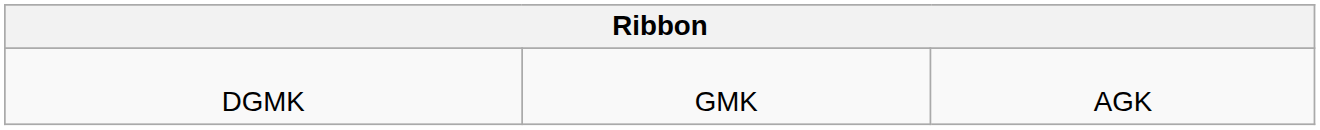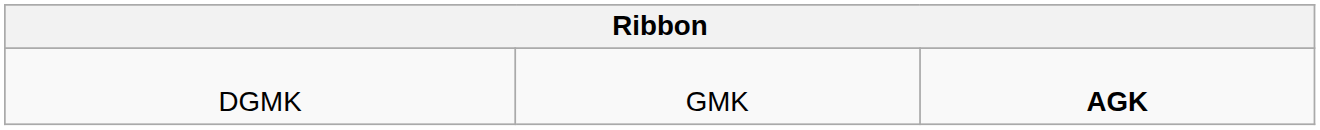(1123, 101) normal -> (1117, 101) bold
